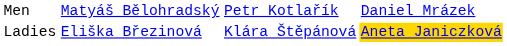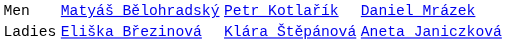(431, 32) gold background -> (431, 32) no background
